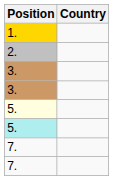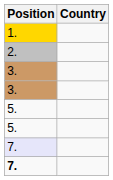(12, 109) lightyellow background -> (12, 109) no background
(12, 128) paleturquoise background -> (12, 128) no background
(12, 147) no background -> (12, 147) lavender background
(12, 166) normal -> (12, 166) bold
